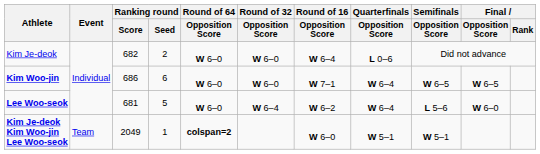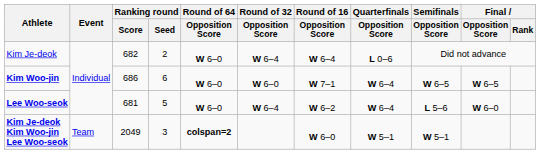(266, 59) W 6–0 -> (266, 59) W 6–4
(165, 132) 1 -> (165, 132) 3
